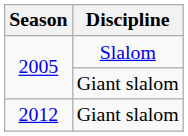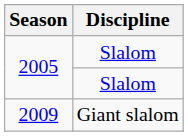(128, 83) Giant slalom -> (128, 83) Slalom
(38, 114) 2012 -> (38, 114) 2009
